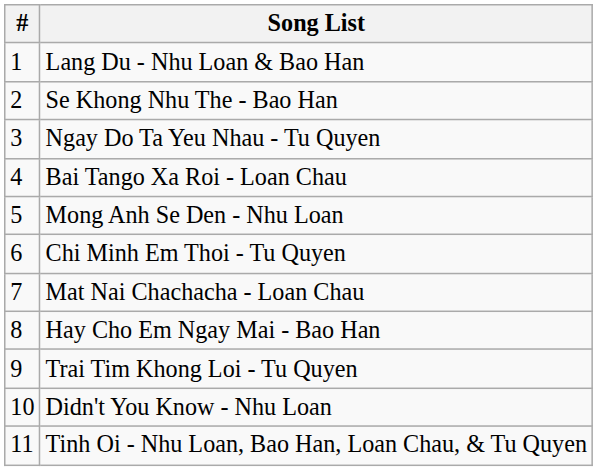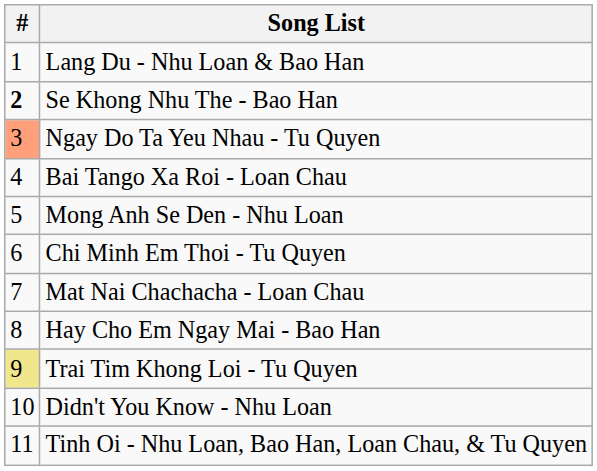(16, 100) normal -> (16, 100) bold
(16, 138) no background -> (16, 138) lightsalmon background
(16, 368) no background -> (16, 368) khaki background
